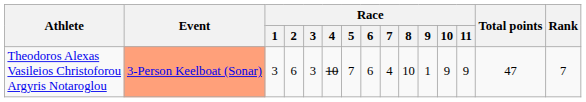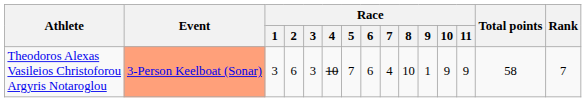(510, 72) 47 -> (510, 72) 58
